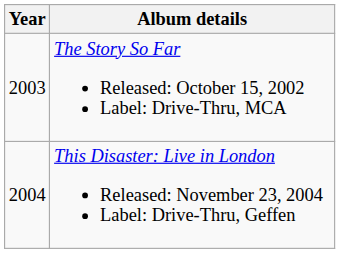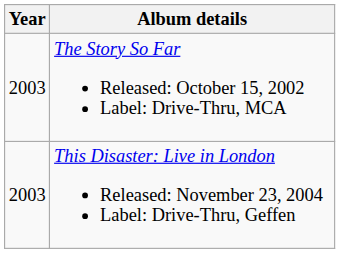(27, 194) 2004 -> (27, 194) 2003
